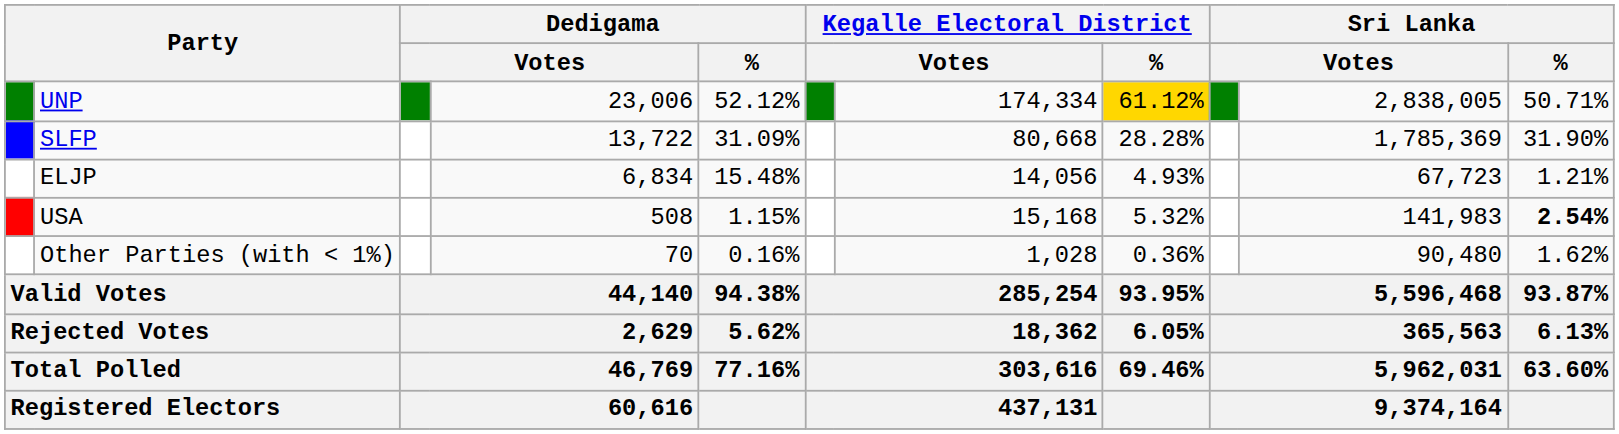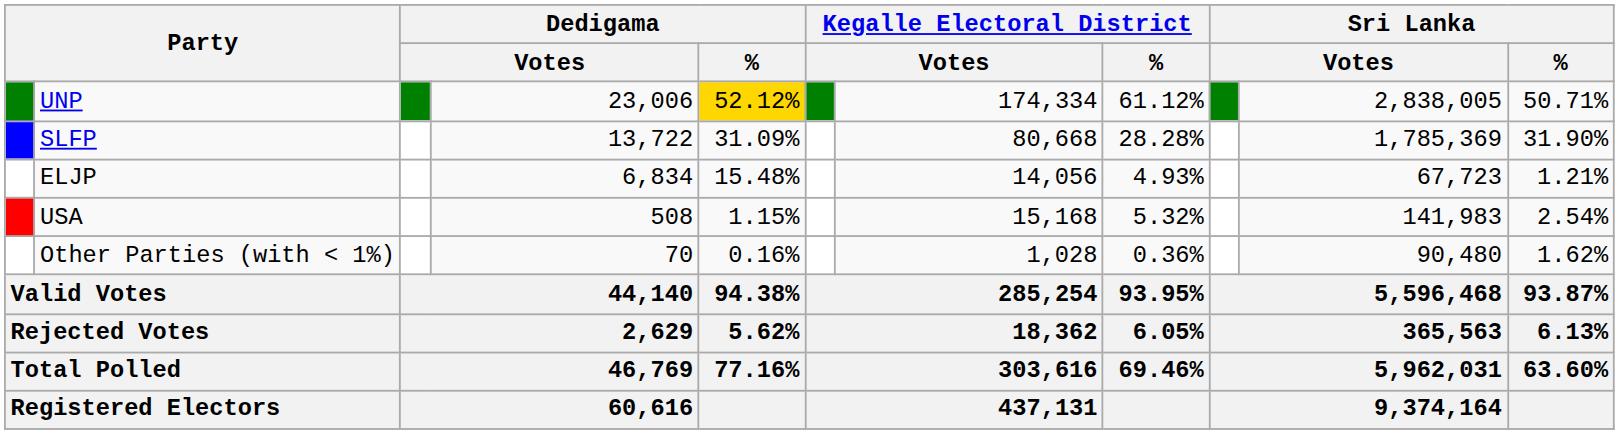(757, 101) no background -> (757, 101) gold background
(1161, 101) gold background -> (1161, 101) no background
(1573, 217) bold -> (1573, 217) normal
